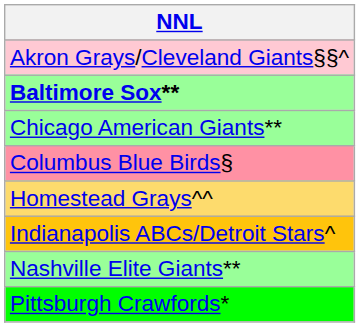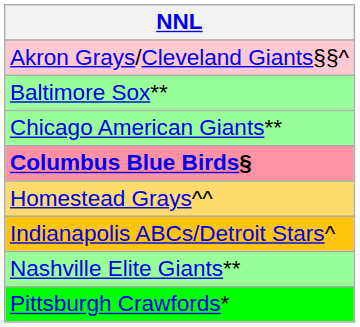(95, 92) bold -> (89, 92) normal
(122, 163) normal -> (131, 163) bold
